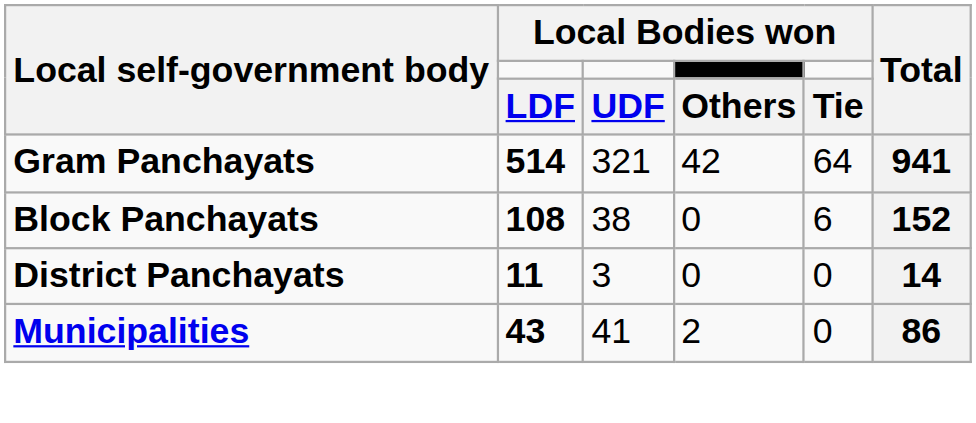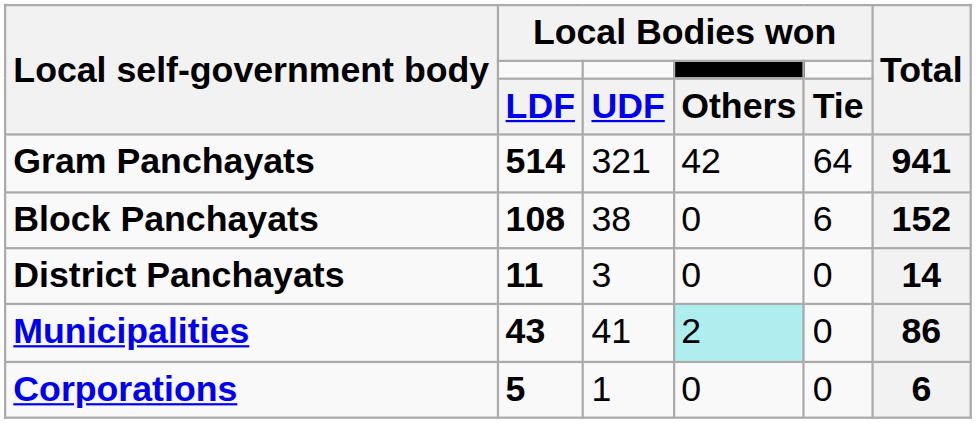(691, 332) no background -> (691, 332) paleturquoise background
+ row: (125, 388)
